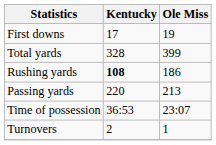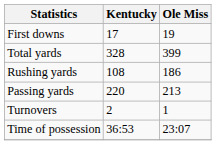(115, 72) bold -> (115, 72) normal
rows swapped: (32, 130) <-> (54, 110)
